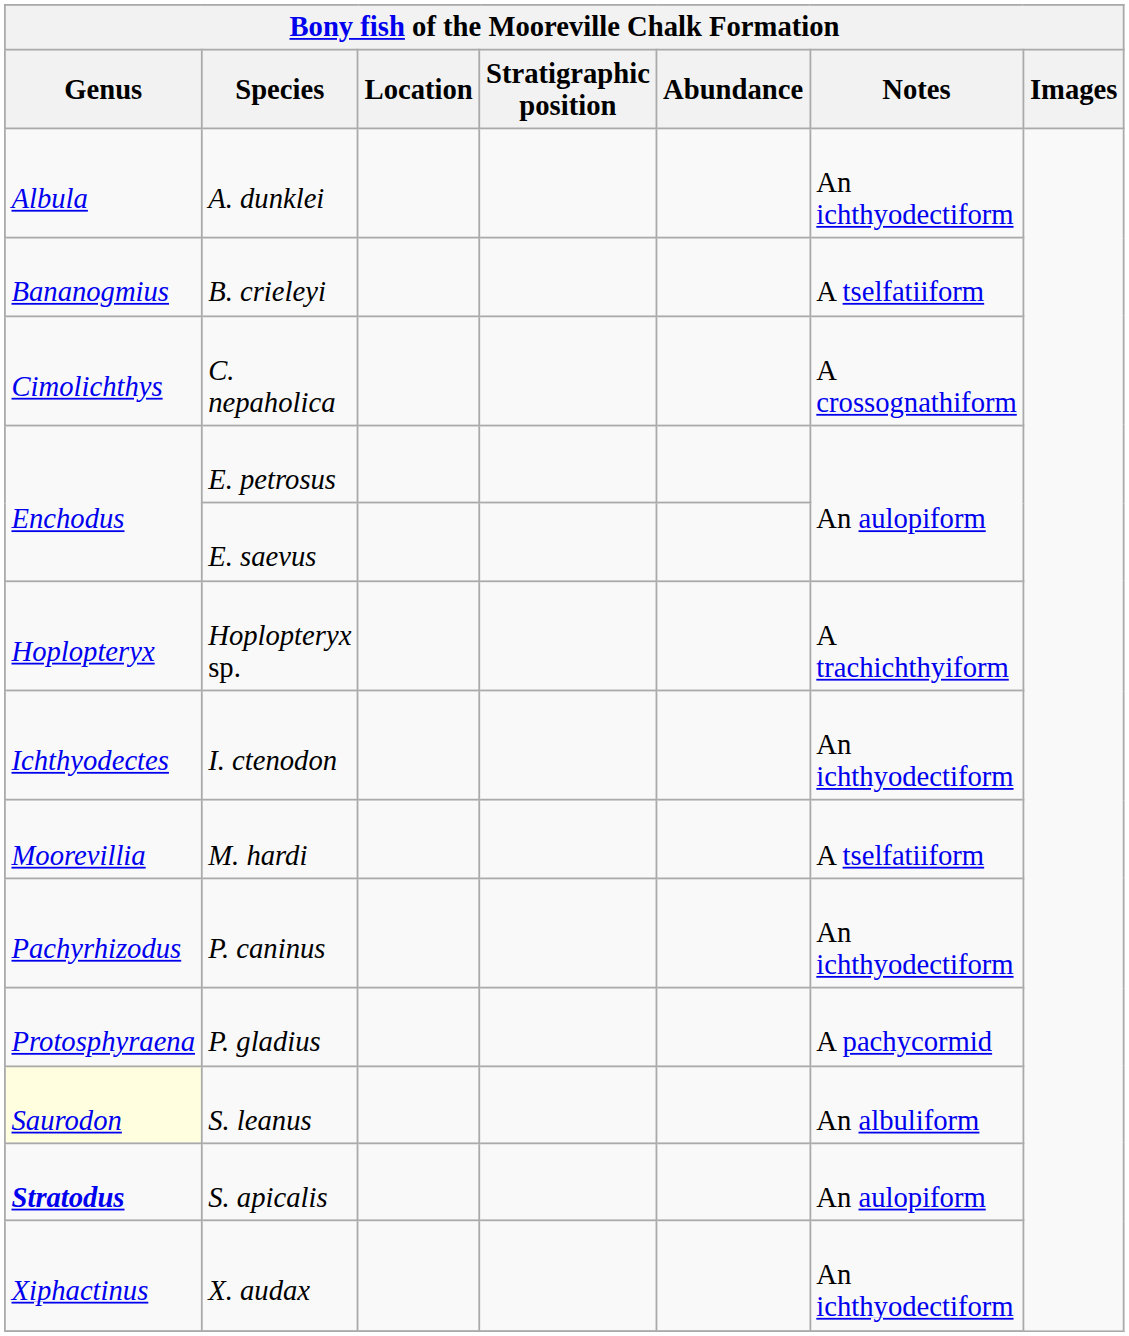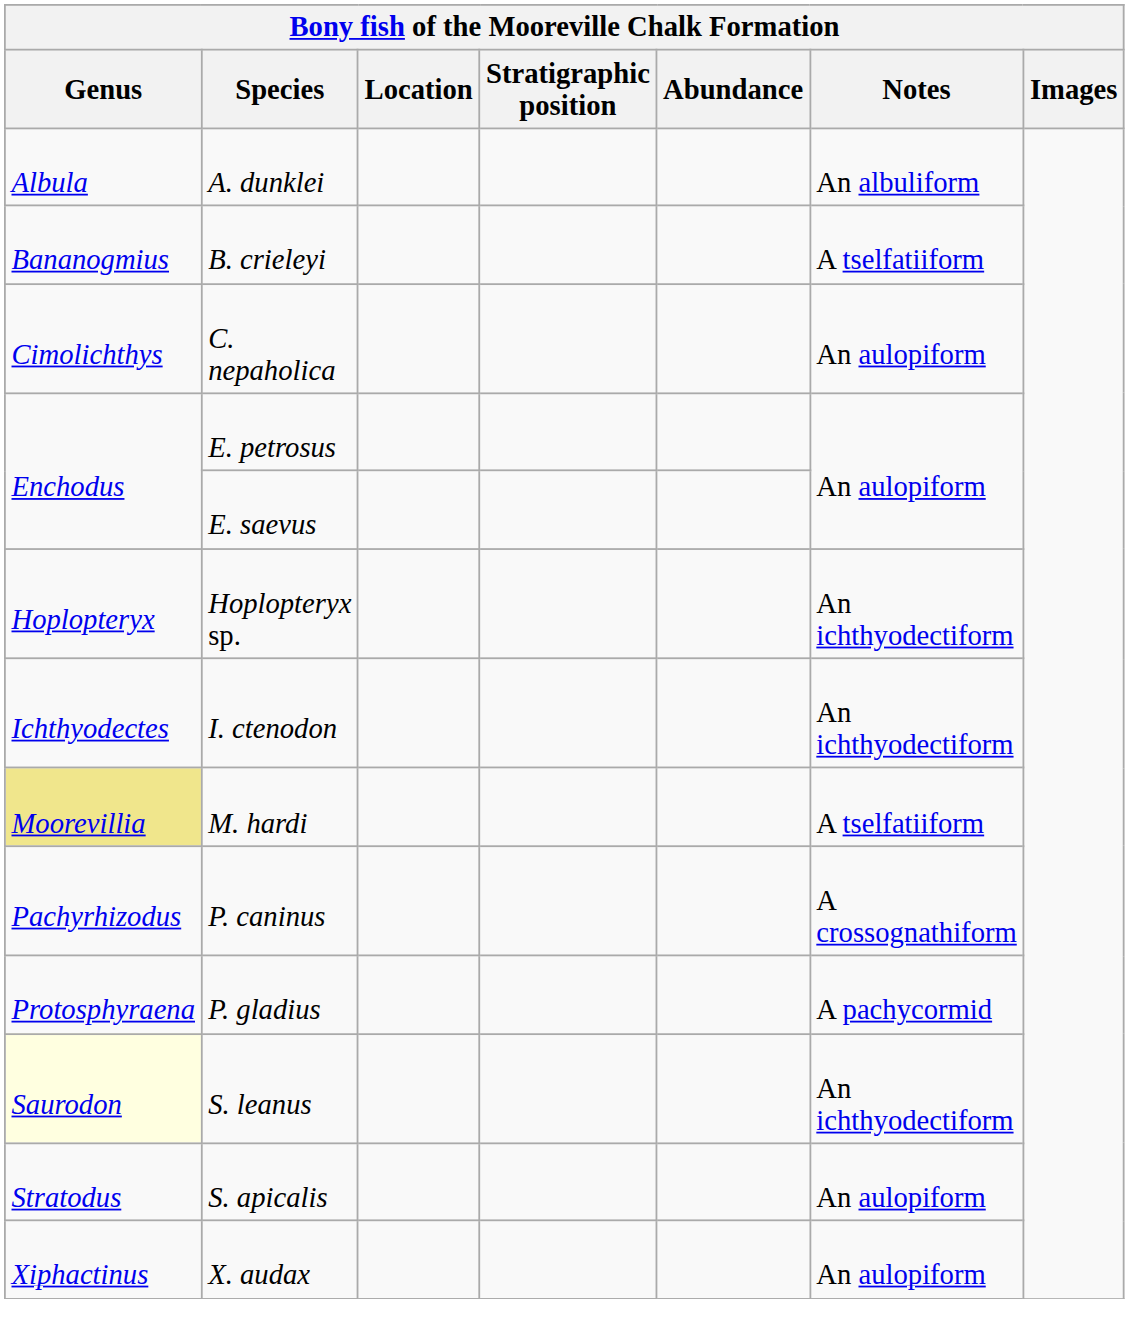(915, 198) An ichthyodectiform -> (898, 182) An albuliform
(917, 386) A crossognathiform -> (901, 353) An aulopiform
(913, 651) A trachichthyiform -> (915, 619) An ichthyodectiform
(79, 854) no background -> (79, 822) khaki background
(915, 948) An ichthyodectiform -> (917, 916) A crossognathiform
(898, 1120) An albuliform -> (915, 1103) An ichthyodectiform
(68, 1197) bold -> (66, 1197) normal
(915, 1291) An ichthyodectiform -> (901, 1275) An aulopiform
